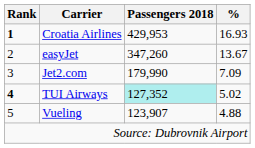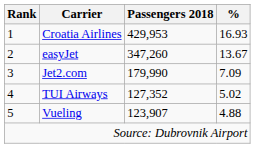(10, 34) bold -> (10, 34) normal
(10, 93) bold -> (10, 93) normal
(148, 93) paleturquoise background -> (148, 93) no background
